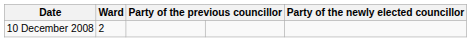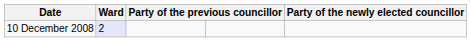(101, 28) no background -> (101, 28) lavender background
